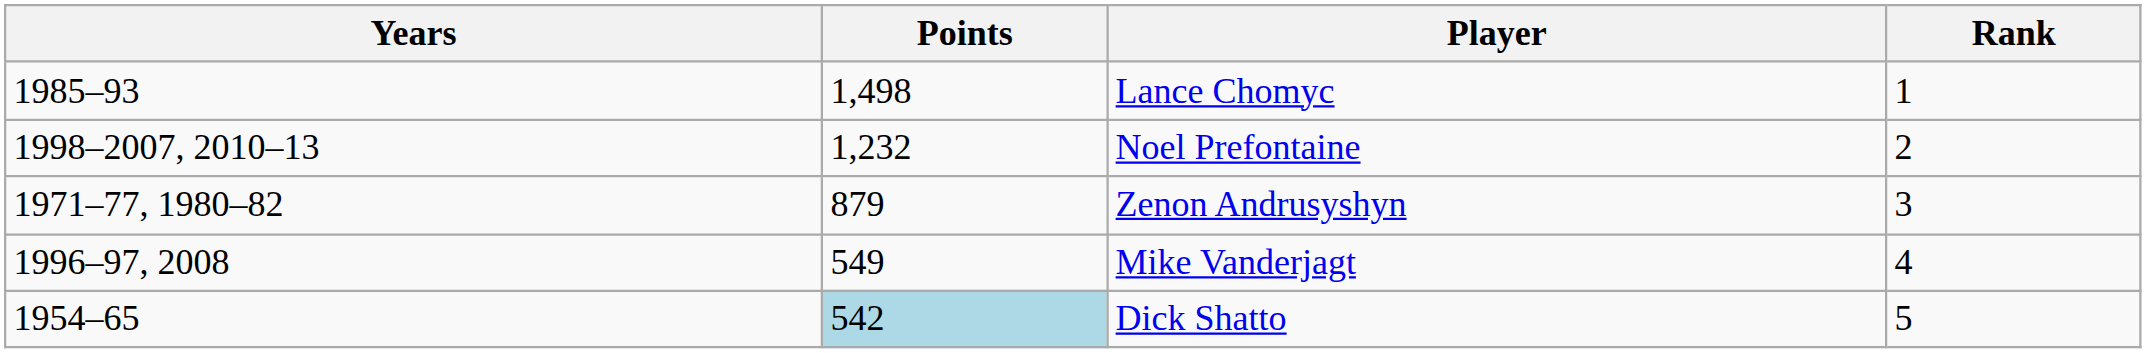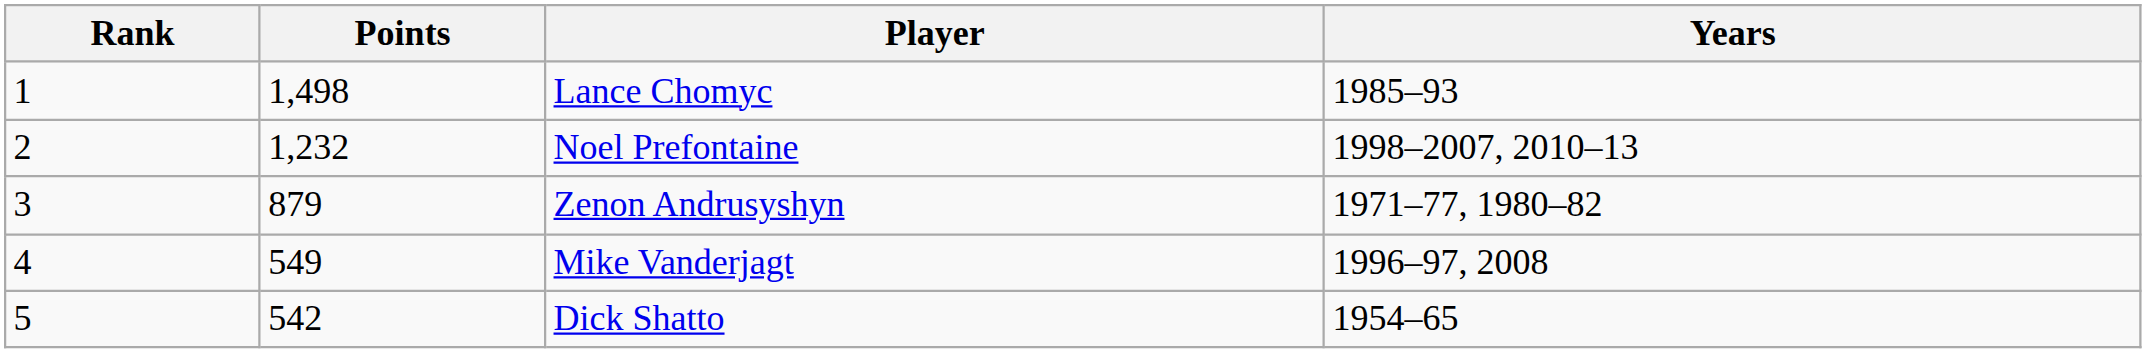columns swapped: (2014, 33) <-> (414, 33)
(857, 318) lightblue background -> (295, 318) no background
